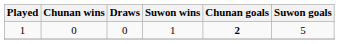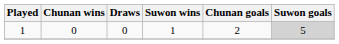(237, 30) bold -> (237, 30) normal
(303, 30) no background -> (303, 30) lightgrey background
